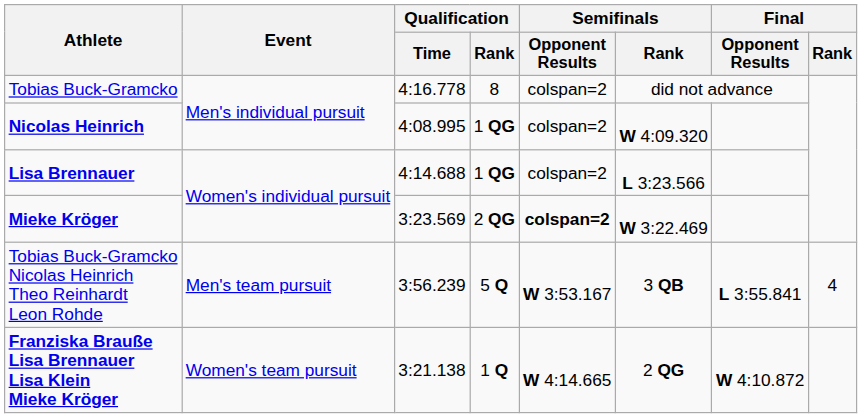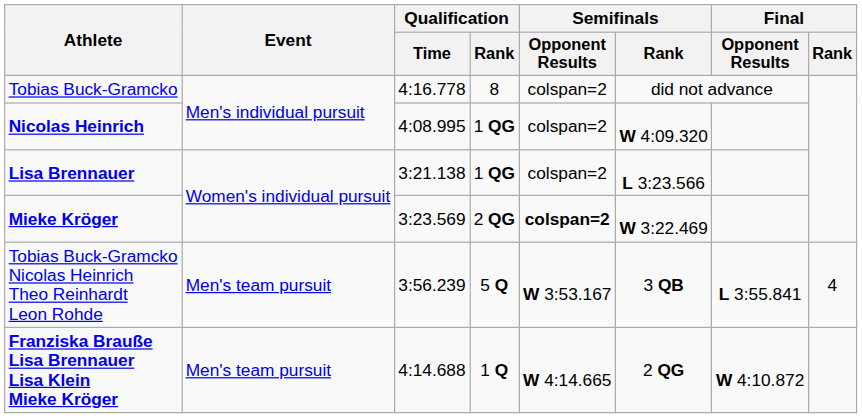(432, 173) 4:14.688 -> (432, 173) 3:21.138
(271, 370) Women's team pursuit -> (258, 370) Men's team pursuit
(432, 370) 3:21.138 -> (432, 370) 4:14.688
